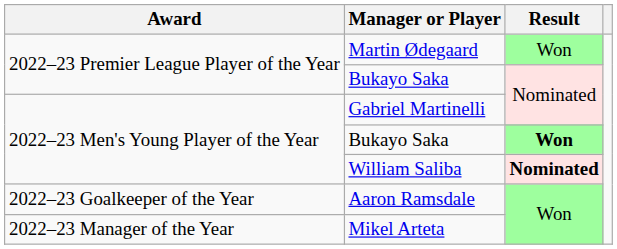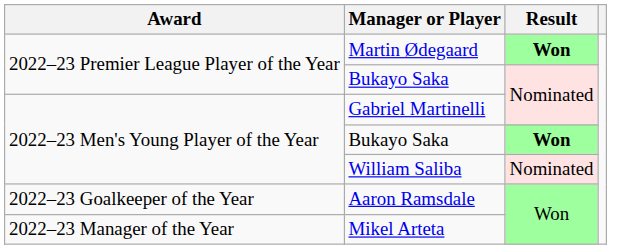(554, 49) normal -> (552, 49) bold
(554, 169) bold -> (552, 169) normal
